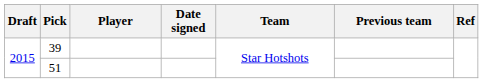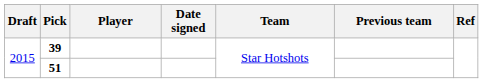(55, 48) normal -> (55, 48) bold
(55, 68) normal -> (55, 68) bold
